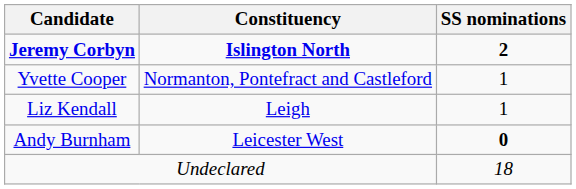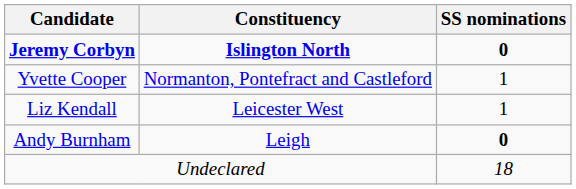(503, 49) 2 -> (503, 49) 0
(288, 109) Leigh -> (288, 109) Leicester West
(288, 139) Leicester West -> (288, 139) Leigh
